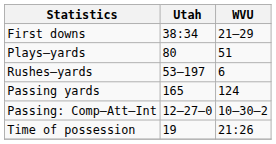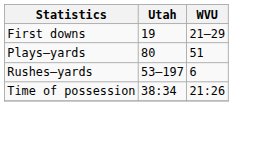(180, 33) 38:34 -> (148, 33) 19
- row: (54, 91)
- row: (82, 110)
(170, 130) 19 -> (159, 91) 38:34
